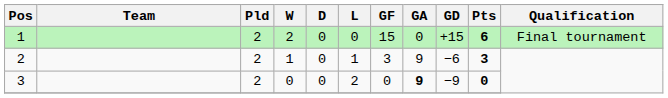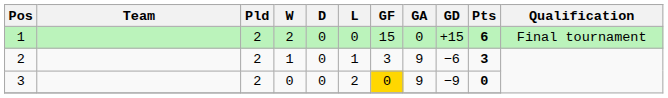(387, 82) no background -> (387, 82) gold background
(419, 82) bold -> (419, 82) normal
